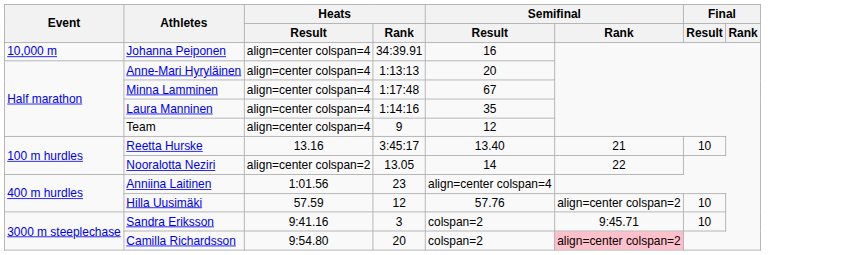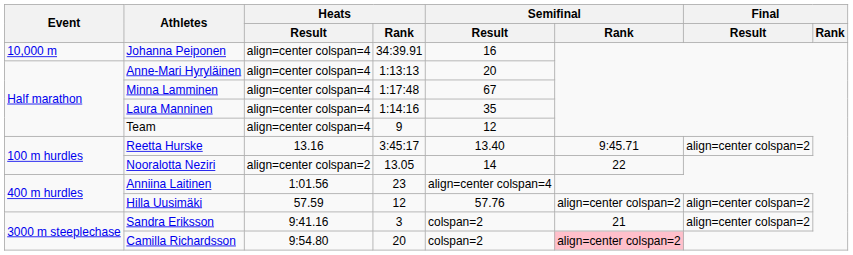(619, 146) 21 -> (619, 146) 9:45.71
(705, 146) 10 -> (748, 146) align=center colspan=2
(705, 203) 10 -> (748, 203) align=center colspan=2
(619, 222) 9:45.71 -> (619, 222) 21
(705, 222) 10 -> (748, 222) align=center colspan=2
